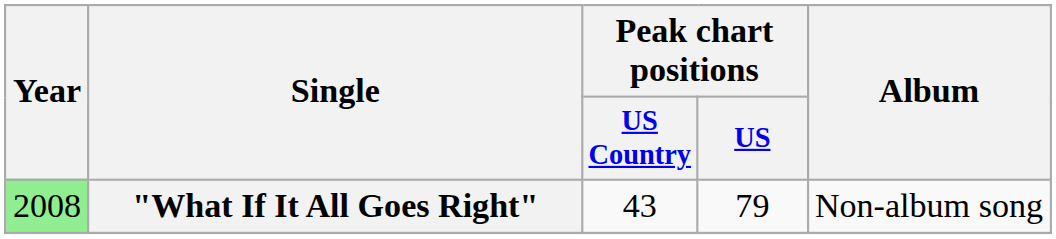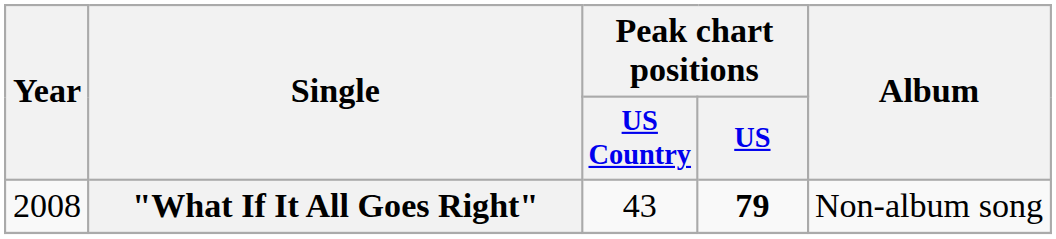(47, 205) lightgreen background -> (47, 205) no background
(752, 205) normal -> (752, 205) bold
